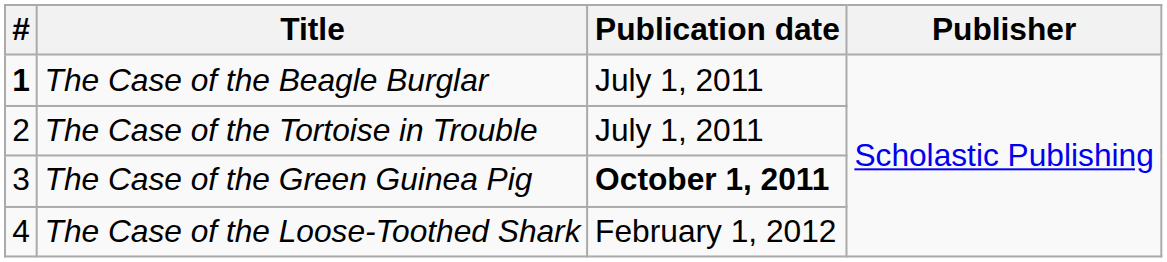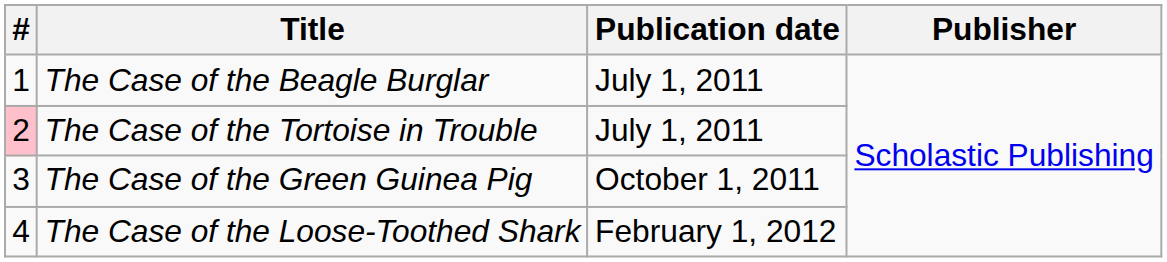(21, 79) bold -> (21, 79) normal
(21, 130) no background -> (21, 130) pink background
(712, 180) bold -> (708, 180) normal
